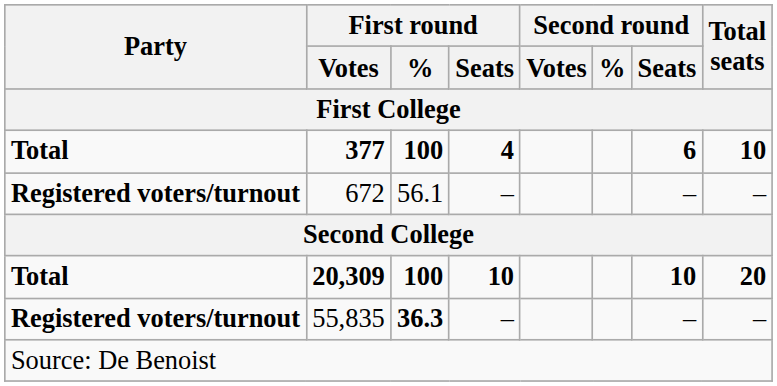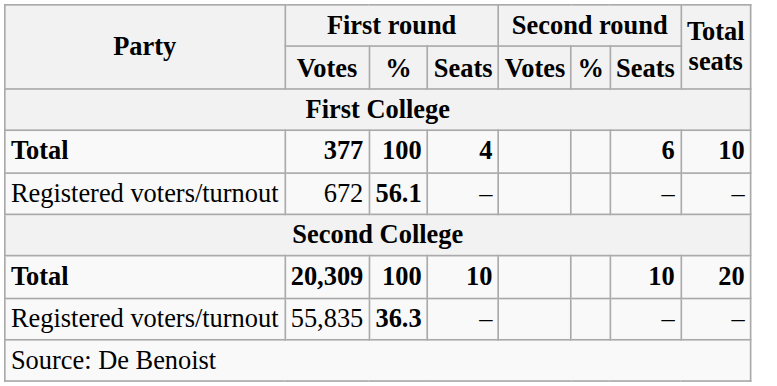(155, 192) bold -> (145, 192) normal
(420, 192) normal -> (399, 192) bold
(155, 318) bold -> (145, 318) normal
